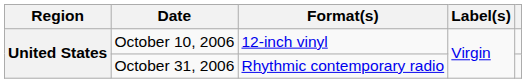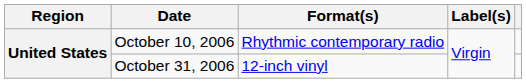(285, 41) 12-inch vinyl -> (343, 41) Rhythmic contemporary radio
(343, 66) Rhythmic contemporary radio -> (285, 66) 12-inch vinyl
